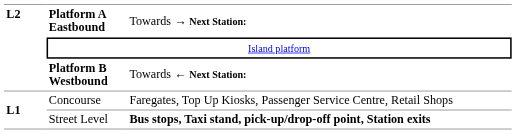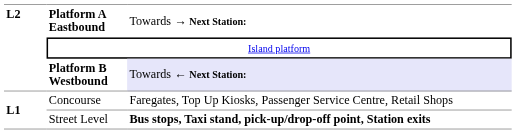(188, 74) no background -> (188, 74) lavender background
